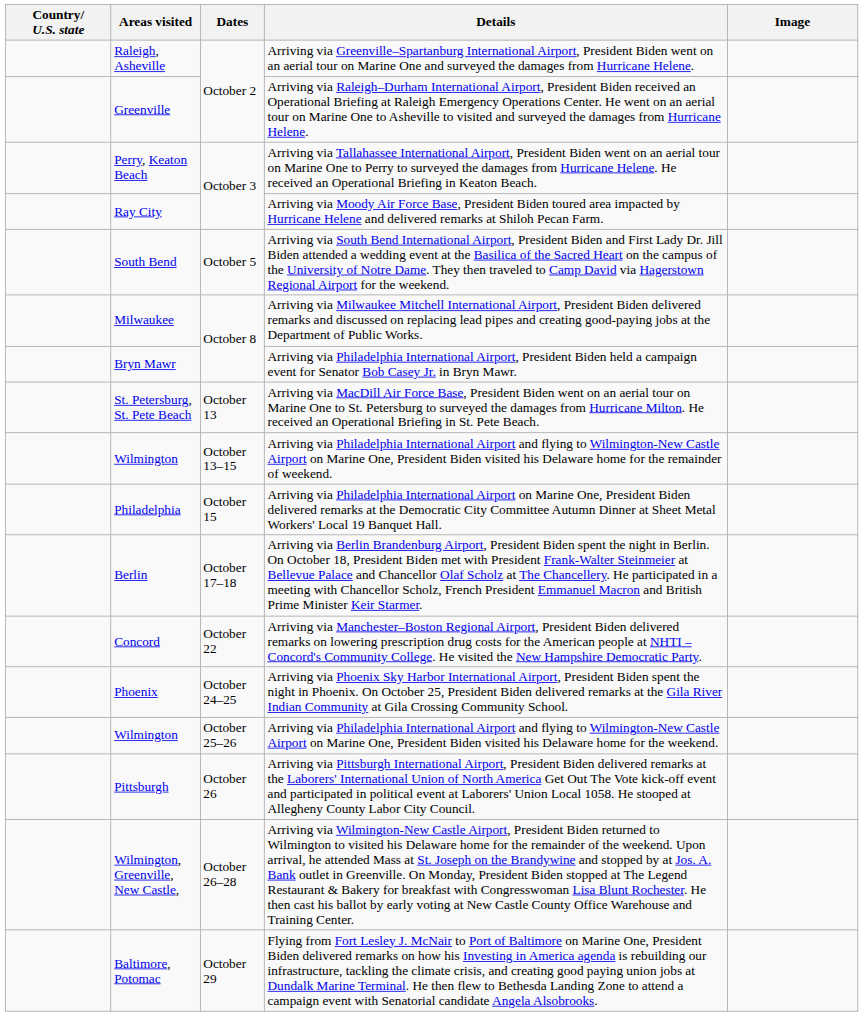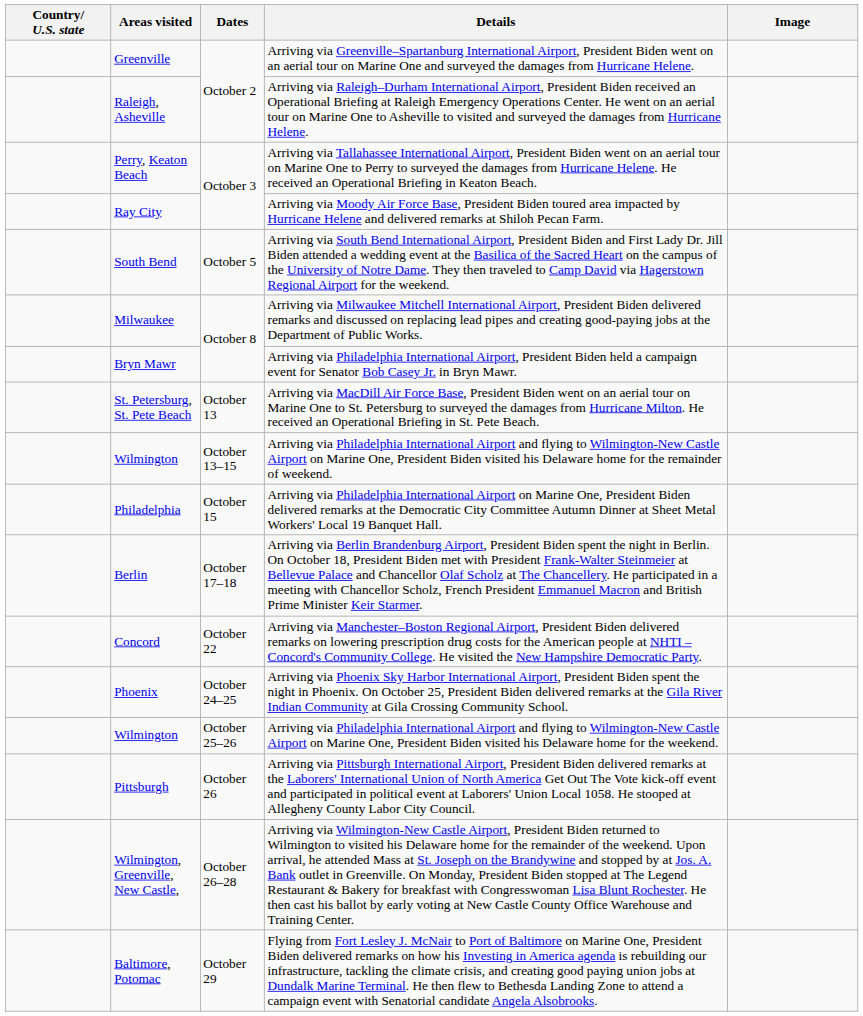(140, 58) Raleigh, Asheville -> (142, 58) Greenville
(142, 109) Greenville -> (140, 109) Raleigh, Asheville
